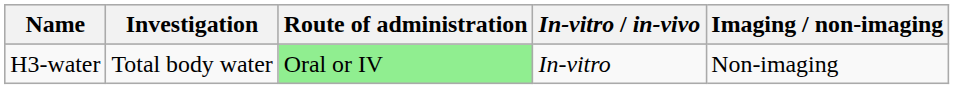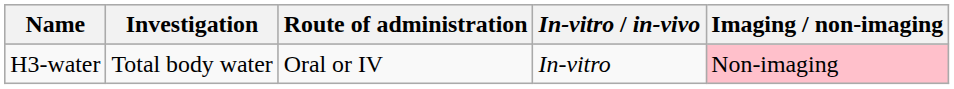(333, 63) lightgreen background -> (333, 63) no background
(775, 63) no background -> (775, 63) pink background
